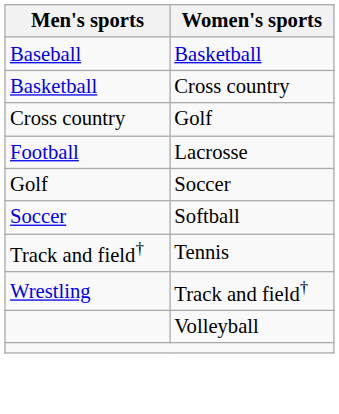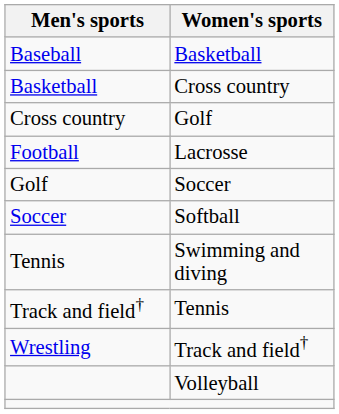+ row: (237, 261)
